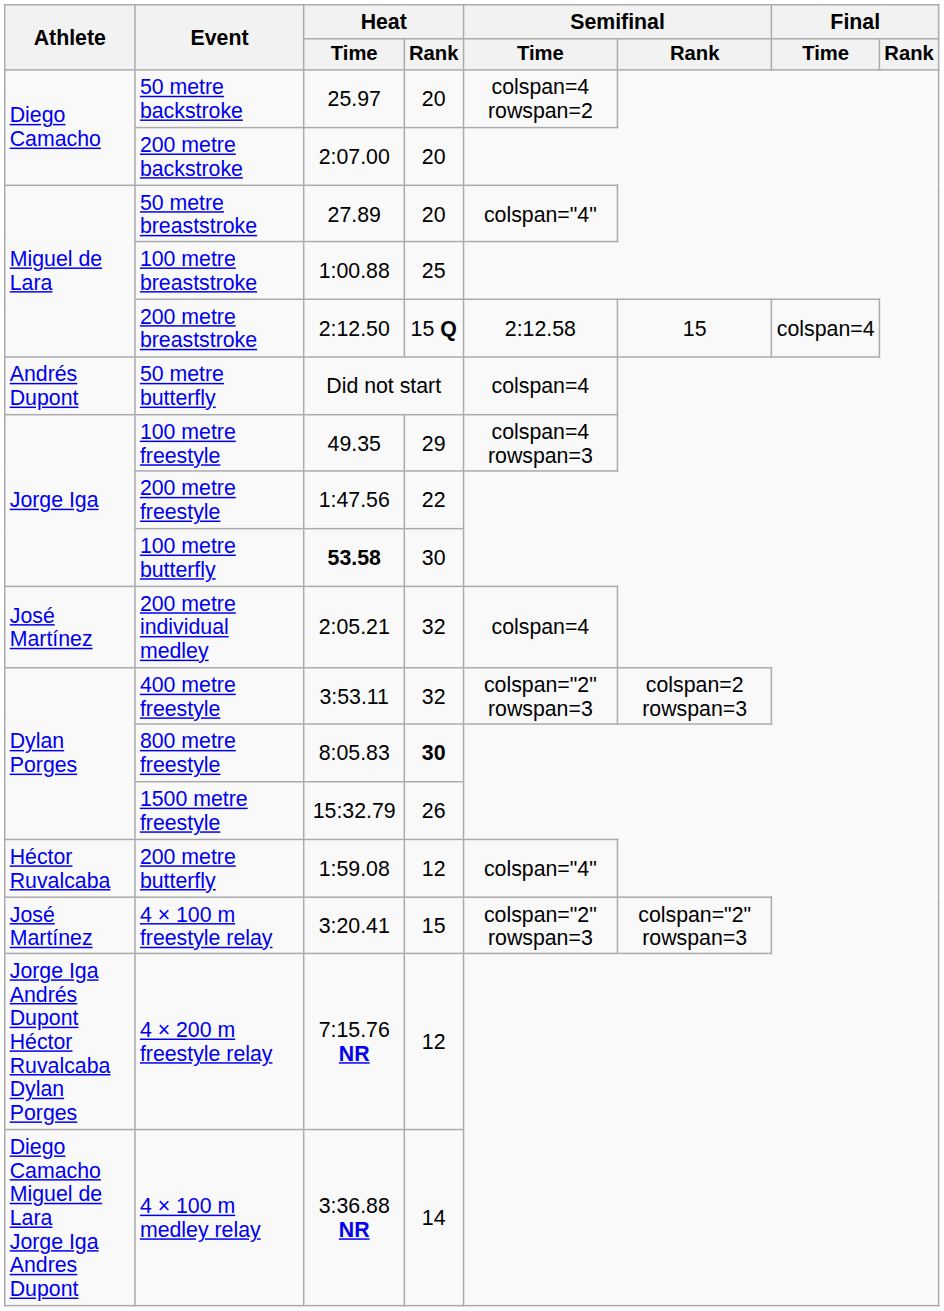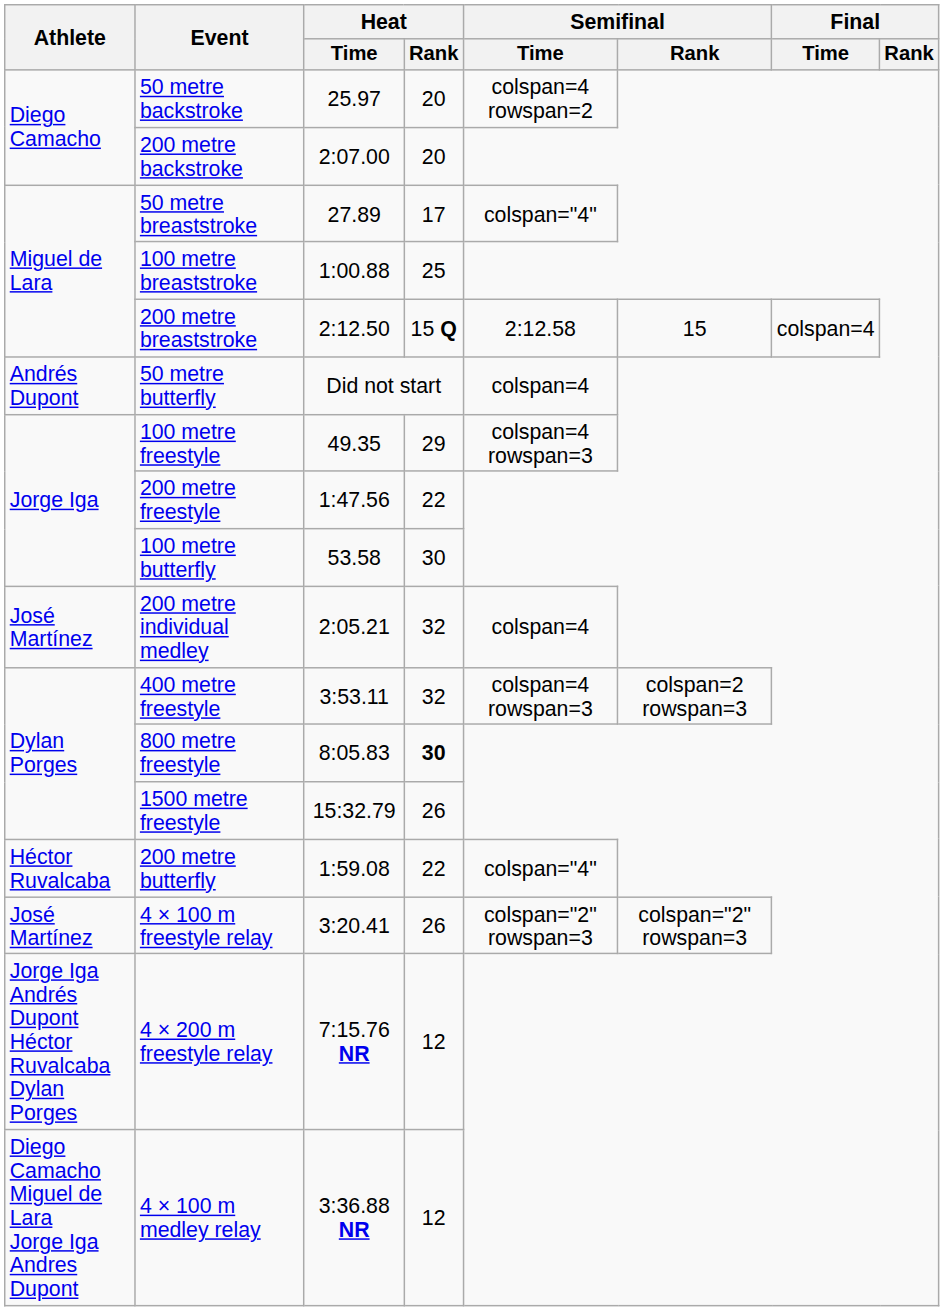(434, 214) 20 -> (434, 214) 17
(354, 558) bold -> (354, 558) normal
(540, 696) colspan="2" rowspan=3 -> (540, 696) colspan=4 rowspan=3
(434, 868) 12 -> (434, 868) 22
(434, 926) 15 -> (434, 926) 26
(434, 1218) 14 -> (434, 1218) 12
